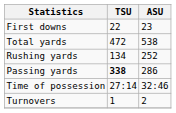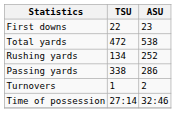(118, 71) bold -> (118, 71) normal
rows swapped: (31, 101) <-> (56, 86)
